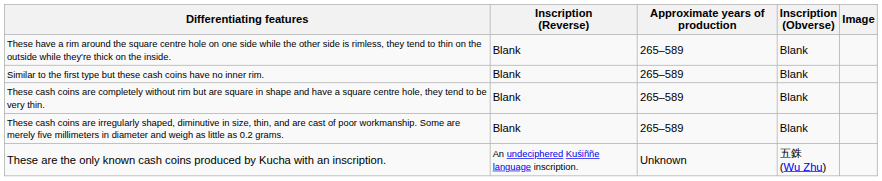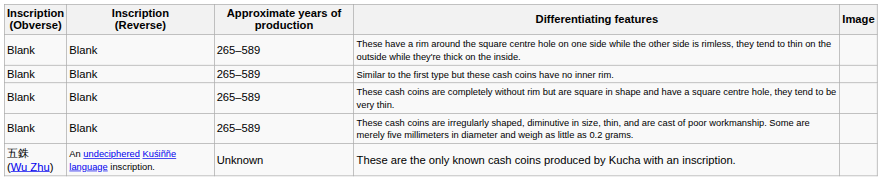columns swapped: (808, 19) <-> (247, 19)
